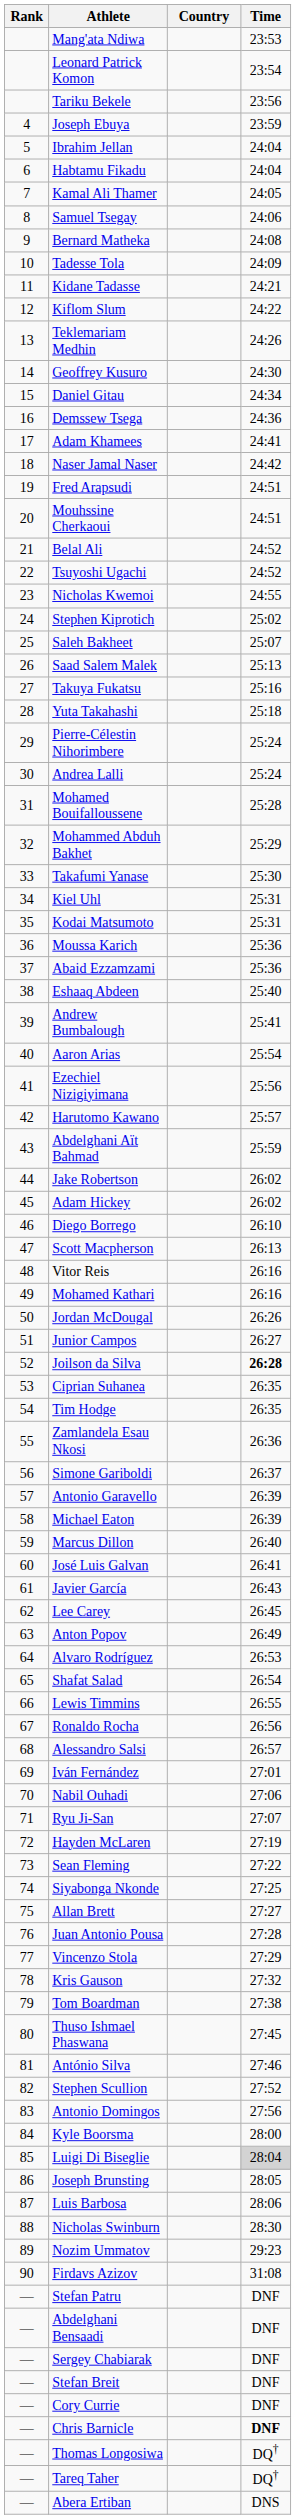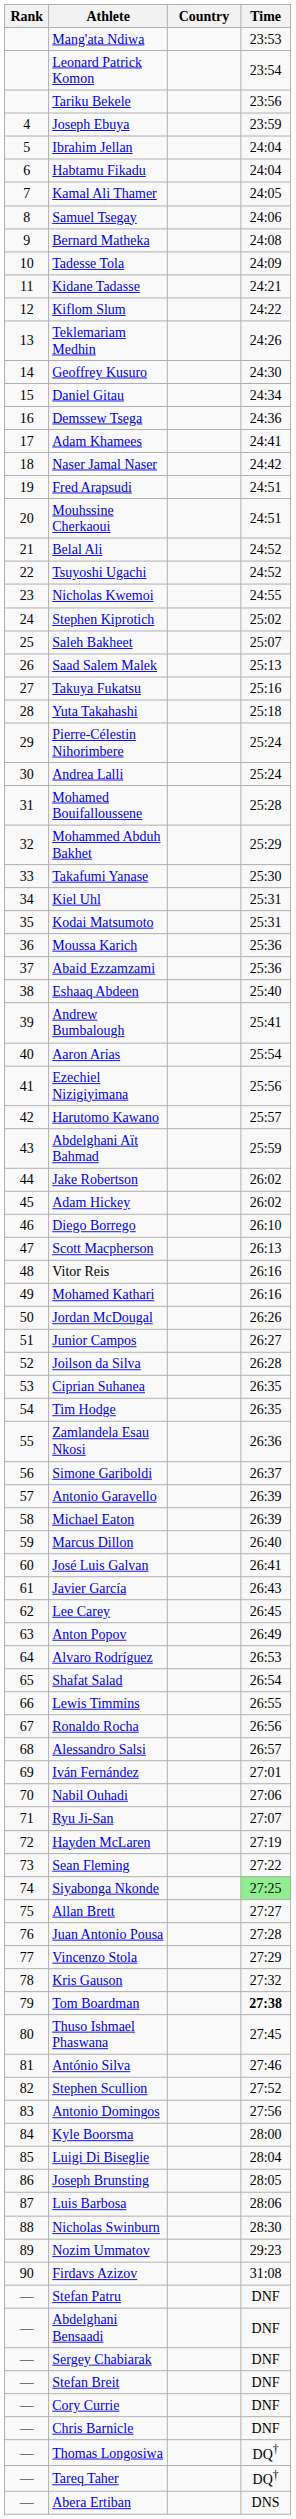(266, 1364) bold -> (266, 1364) normal
(266, 1888) no background -> (266, 1888) lightgreen background
(266, 2003) normal -> (266, 2003) bold
(266, 2158) lightgrey background -> (266, 2158) no background
(266, 2428) bold -> (266, 2428) normal
